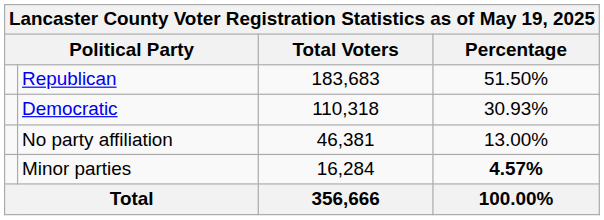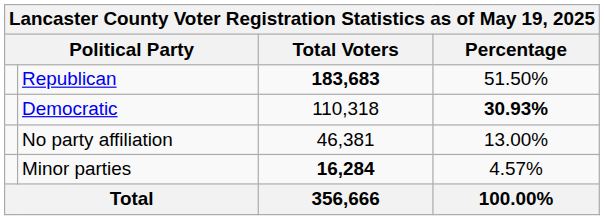(346, 79) normal -> (346, 79) bold
(516, 109) normal -> (516, 109) bold
(346, 169) normal -> (346, 169) bold
(516, 169) bold -> (516, 169) normal
